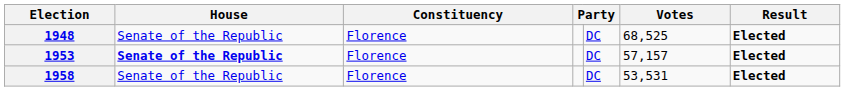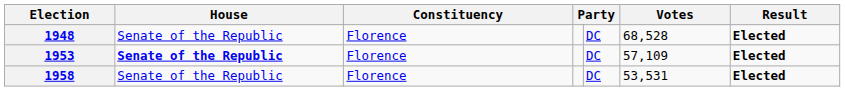(645, 35) 68,525 -> (645, 35) 68,528
(645, 55) 57,157 -> (645, 55) 57,109
